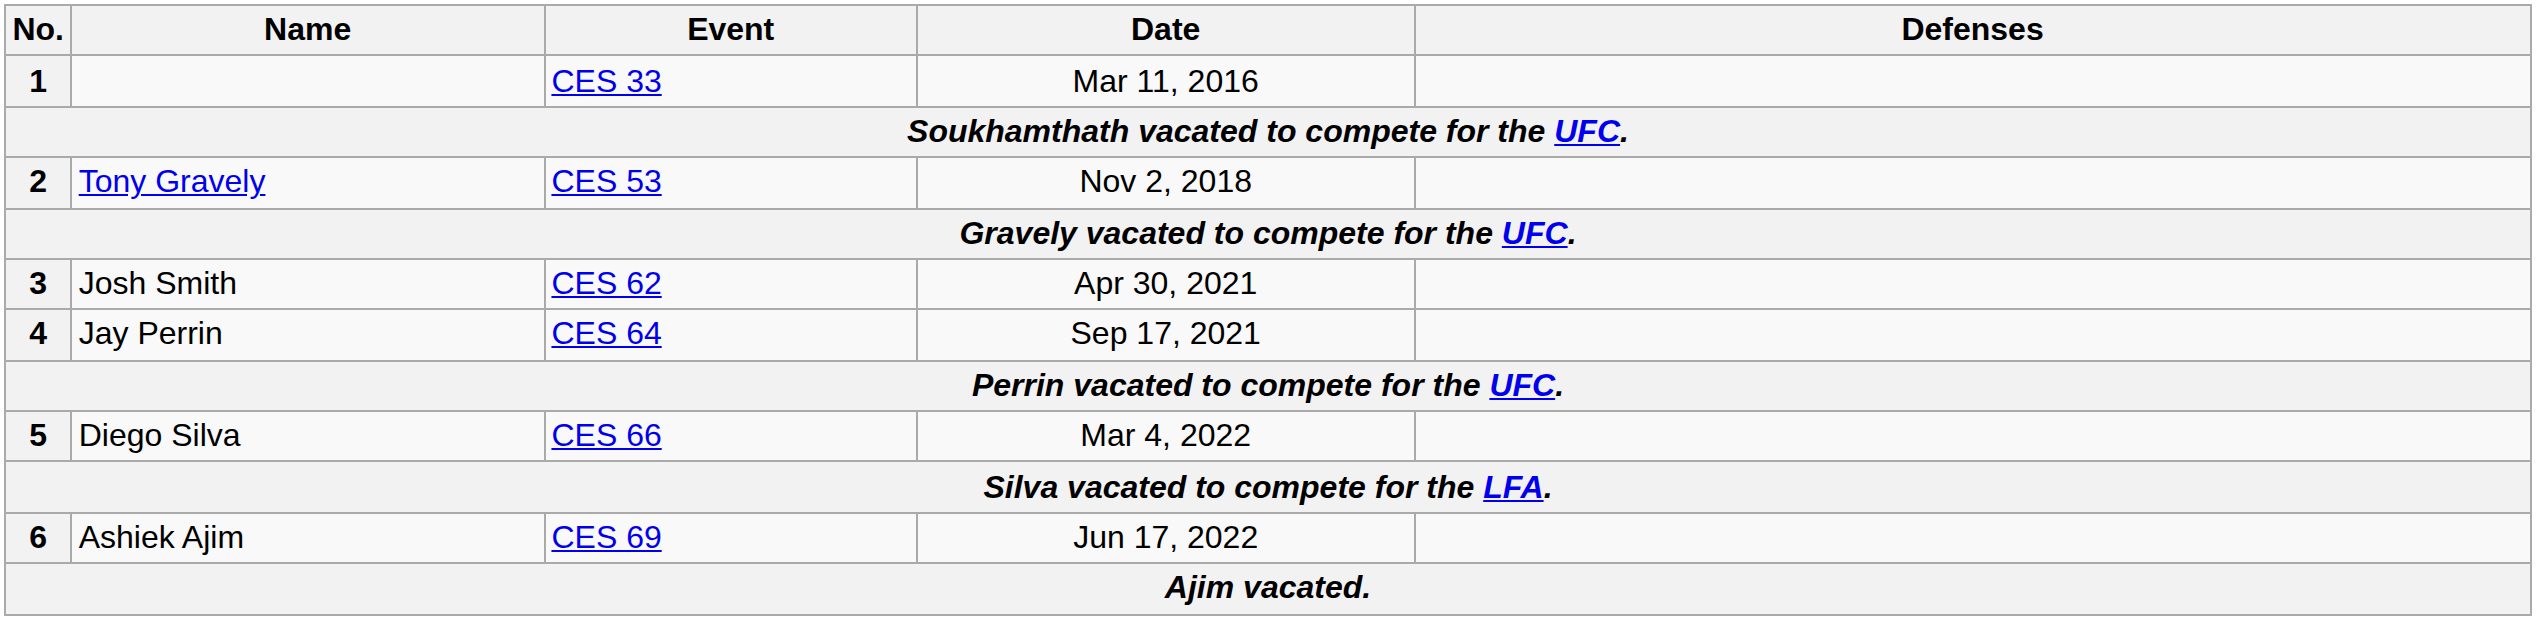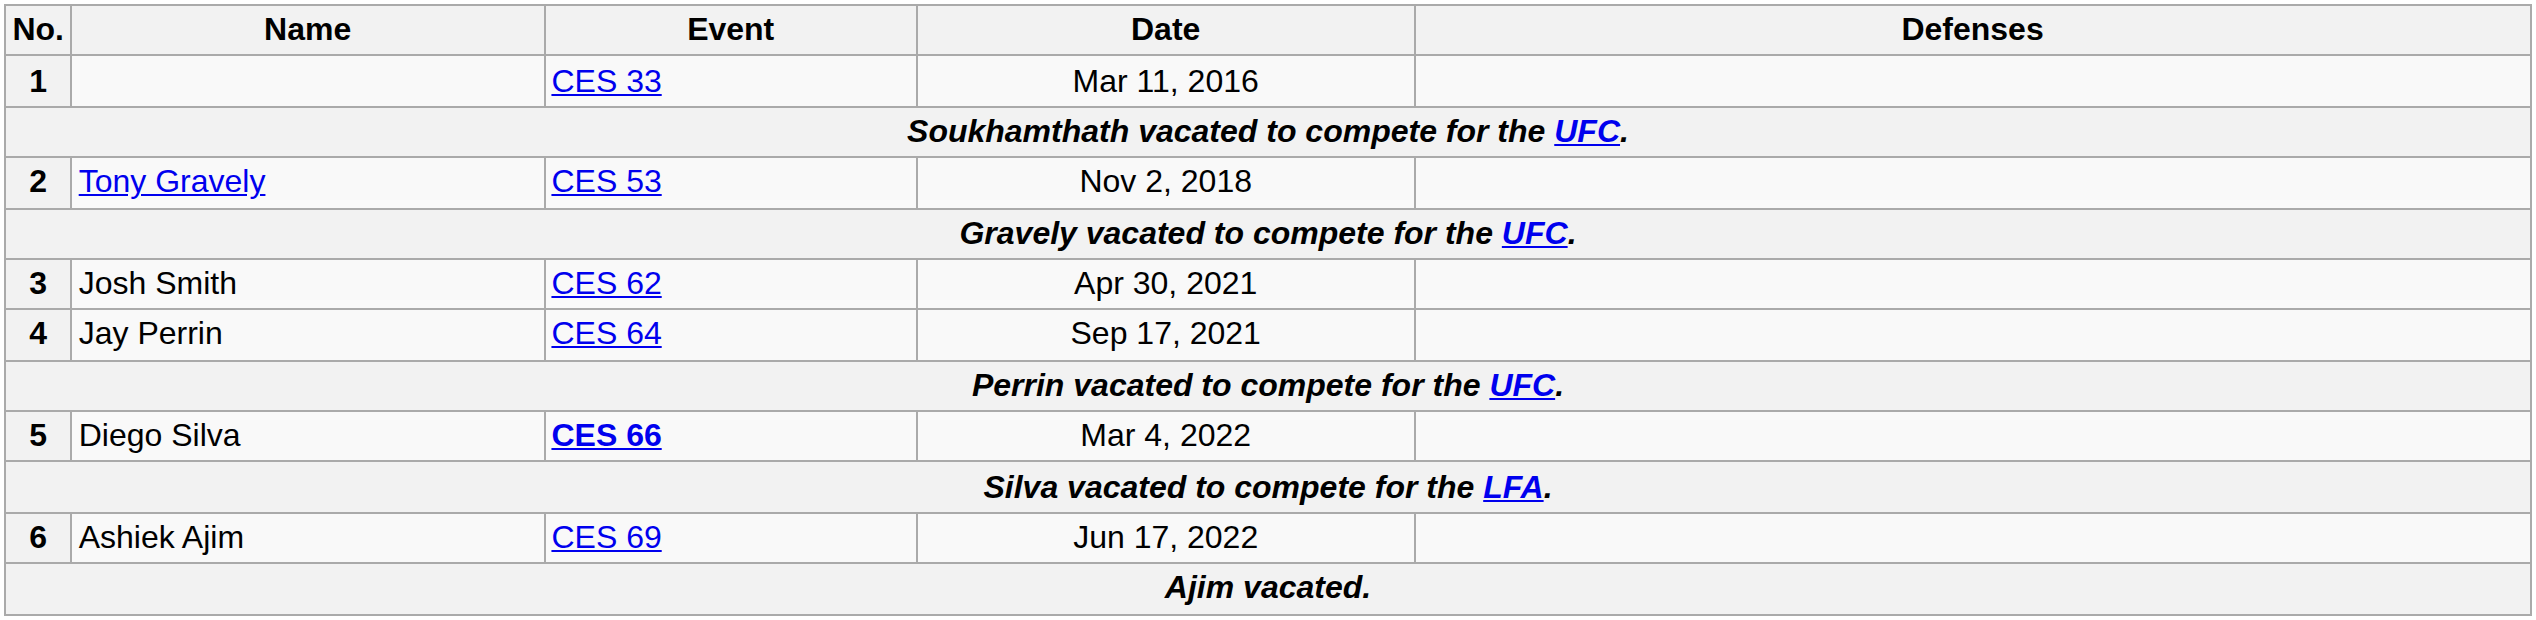(607, 435) normal -> (607, 435) bold
